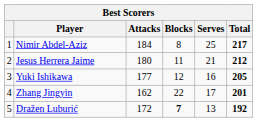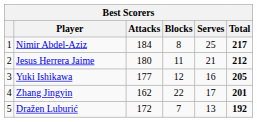(179, 109) bold -> (179, 109) normal
